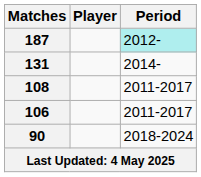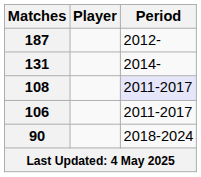(142, 40) paleturquoise background -> (142, 40) no background
(158, 88) no background -> (158, 88) lavender background
